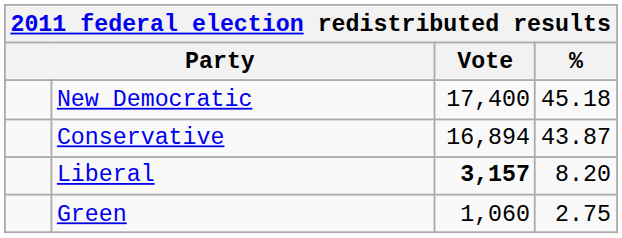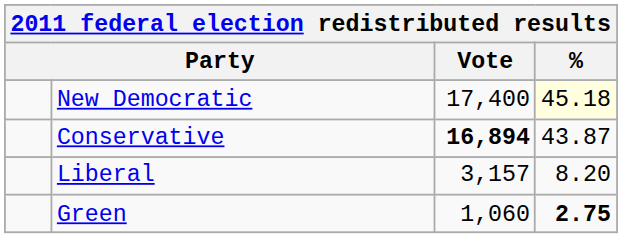(576, 100) no background -> (576, 100) lightyellow background
(488, 138) normal -> (488, 138) bold
(495, 176) bold -> (495, 176) normal
(583, 213) normal -> (583, 213) bold
